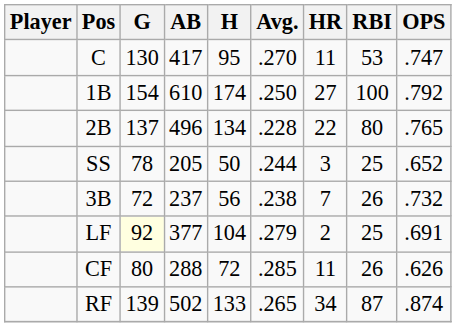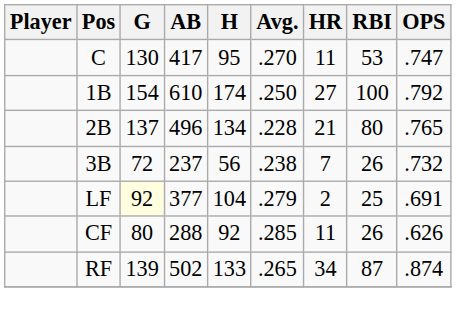(325, 127) 22 -> (325, 127) 21
- row: (98, 163)
(229, 269) 72 -> (229, 233) 92
